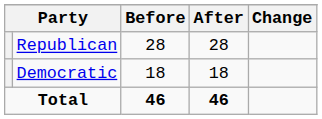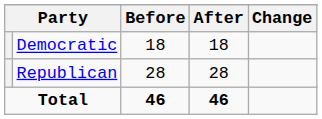rows swapped: (67, 46) <-> (67, 73)
